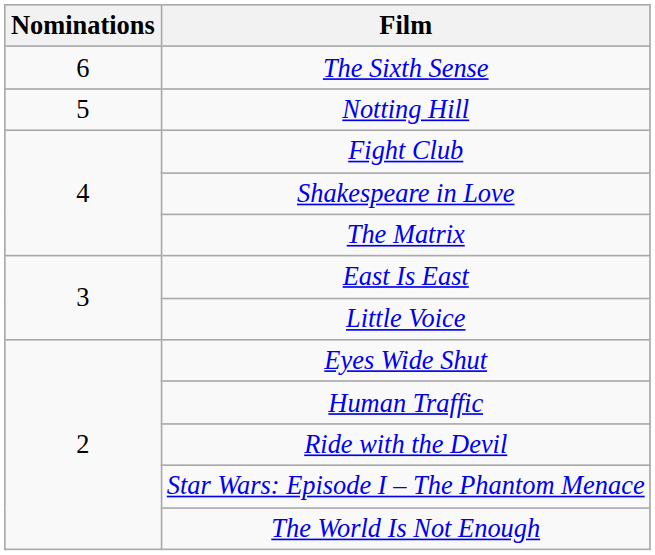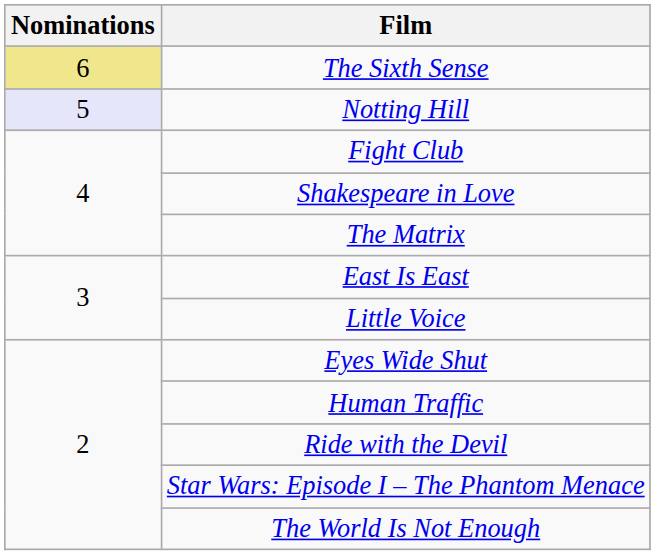(83, 67) no background -> (83, 67) khaki background
(83, 109) no background -> (83, 109) lavender background
